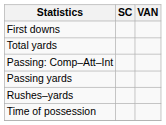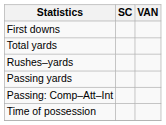rows swapped: (40, 95) <-> (60, 62)
